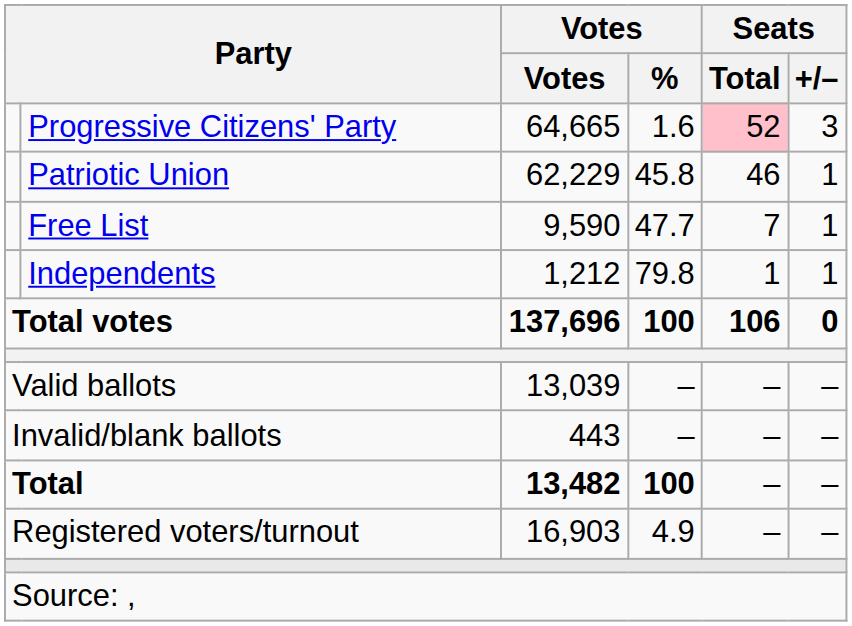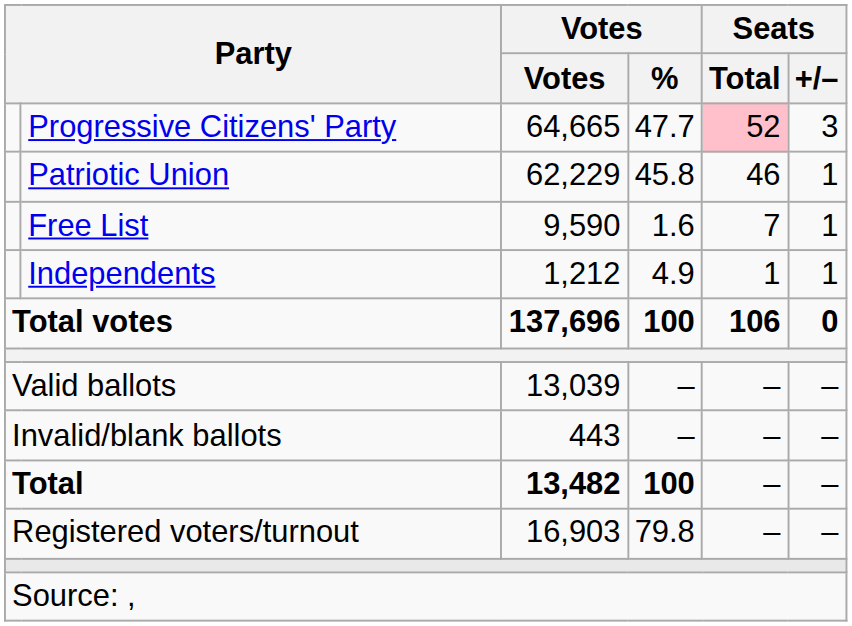(673, 126) 1.6 -> (665, 126) 47.7
(665, 224) 47.7 -> (673, 224) 1.6
(665, 273) 79.8 -> (673, 273) 4.9
(673, 532) 4.9 -> (665, 532) 79.8
